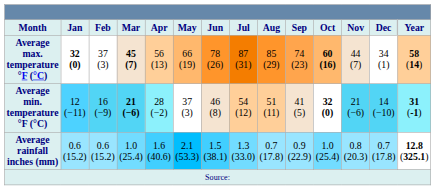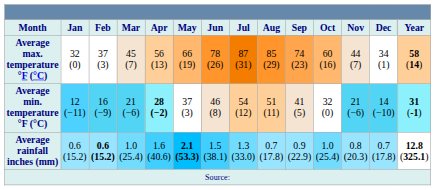(75, 59) bold -> (75, 59) normal
(131, 59) bold -> (131, 59) normal
(328, 59) bold -> (328, 59) normal
(131, 108) bold -> (131, 108) normal
(159, 108) normal -> (159, 108) bold
(328, 108) bold -> (328, 108) normal
(103, 151) normal -> (103, 151) bold
(187, 151) normal -> (187, 151) bold
